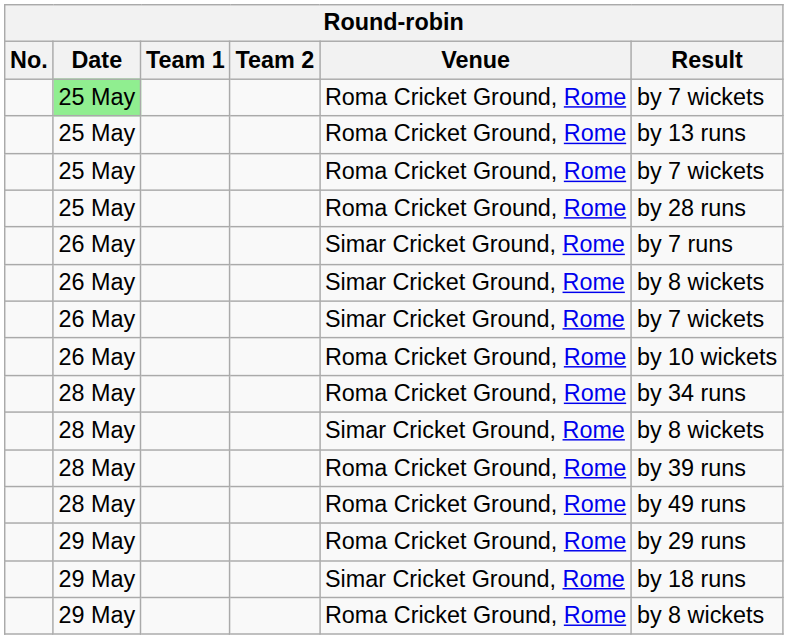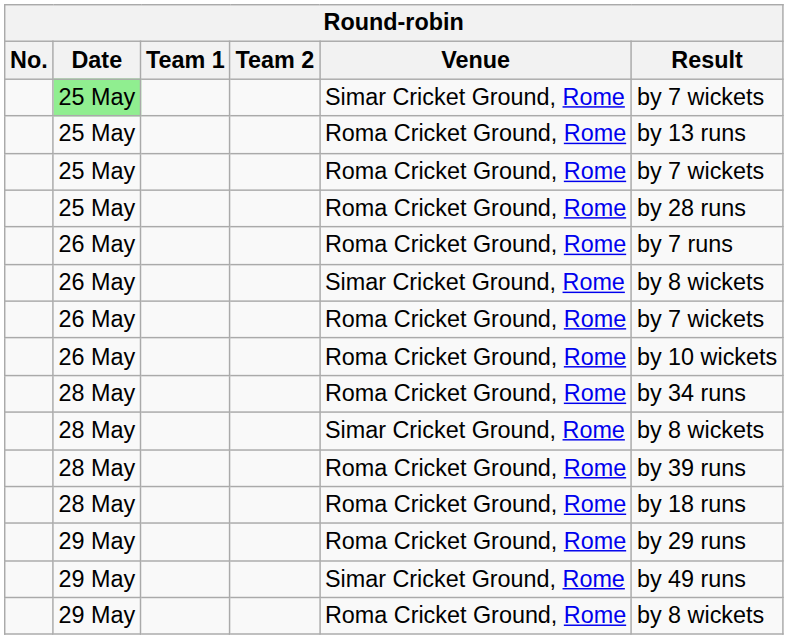(476, 97) Roma Cricket Ground, Rome -> (475, 97) Simar Cricket Ground, Rome
(475, 245) Simar Cricket Ground, Rome -> (476, 245) Roma Cricket Ground, Rome
(475, 319) Simar Cricket Ground, Rome -> (476, 319) Roma Cricket Ground, Rome
(691, 504) by 49 runs -> (691, 504) by 18 runs
(691, 578) by 18 runs -> (691, 578) by 49 runs
